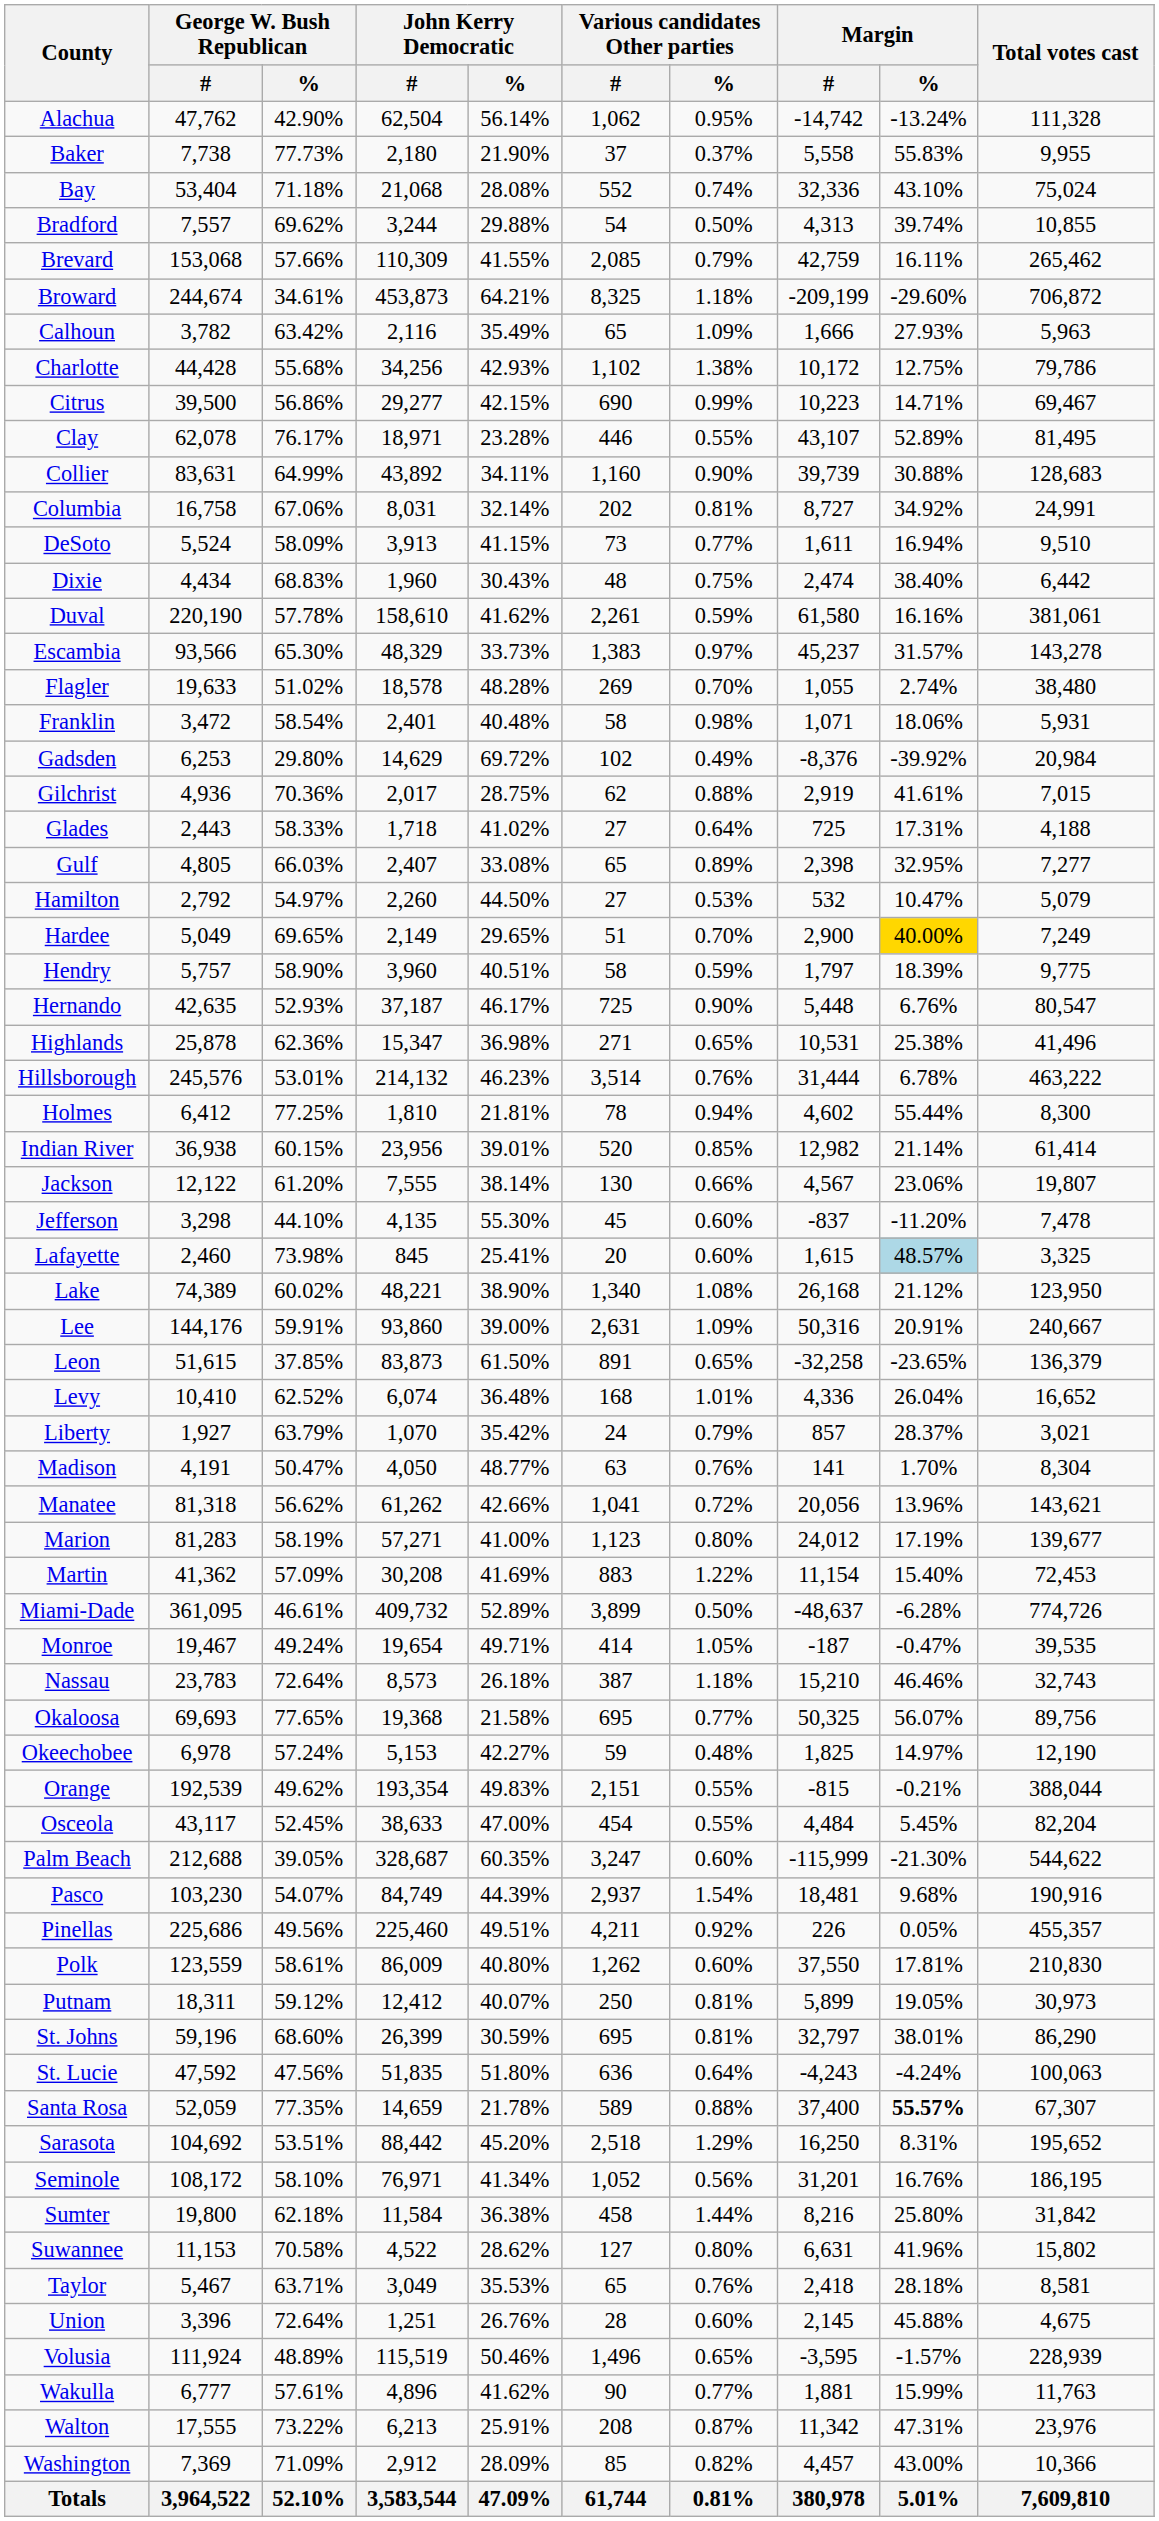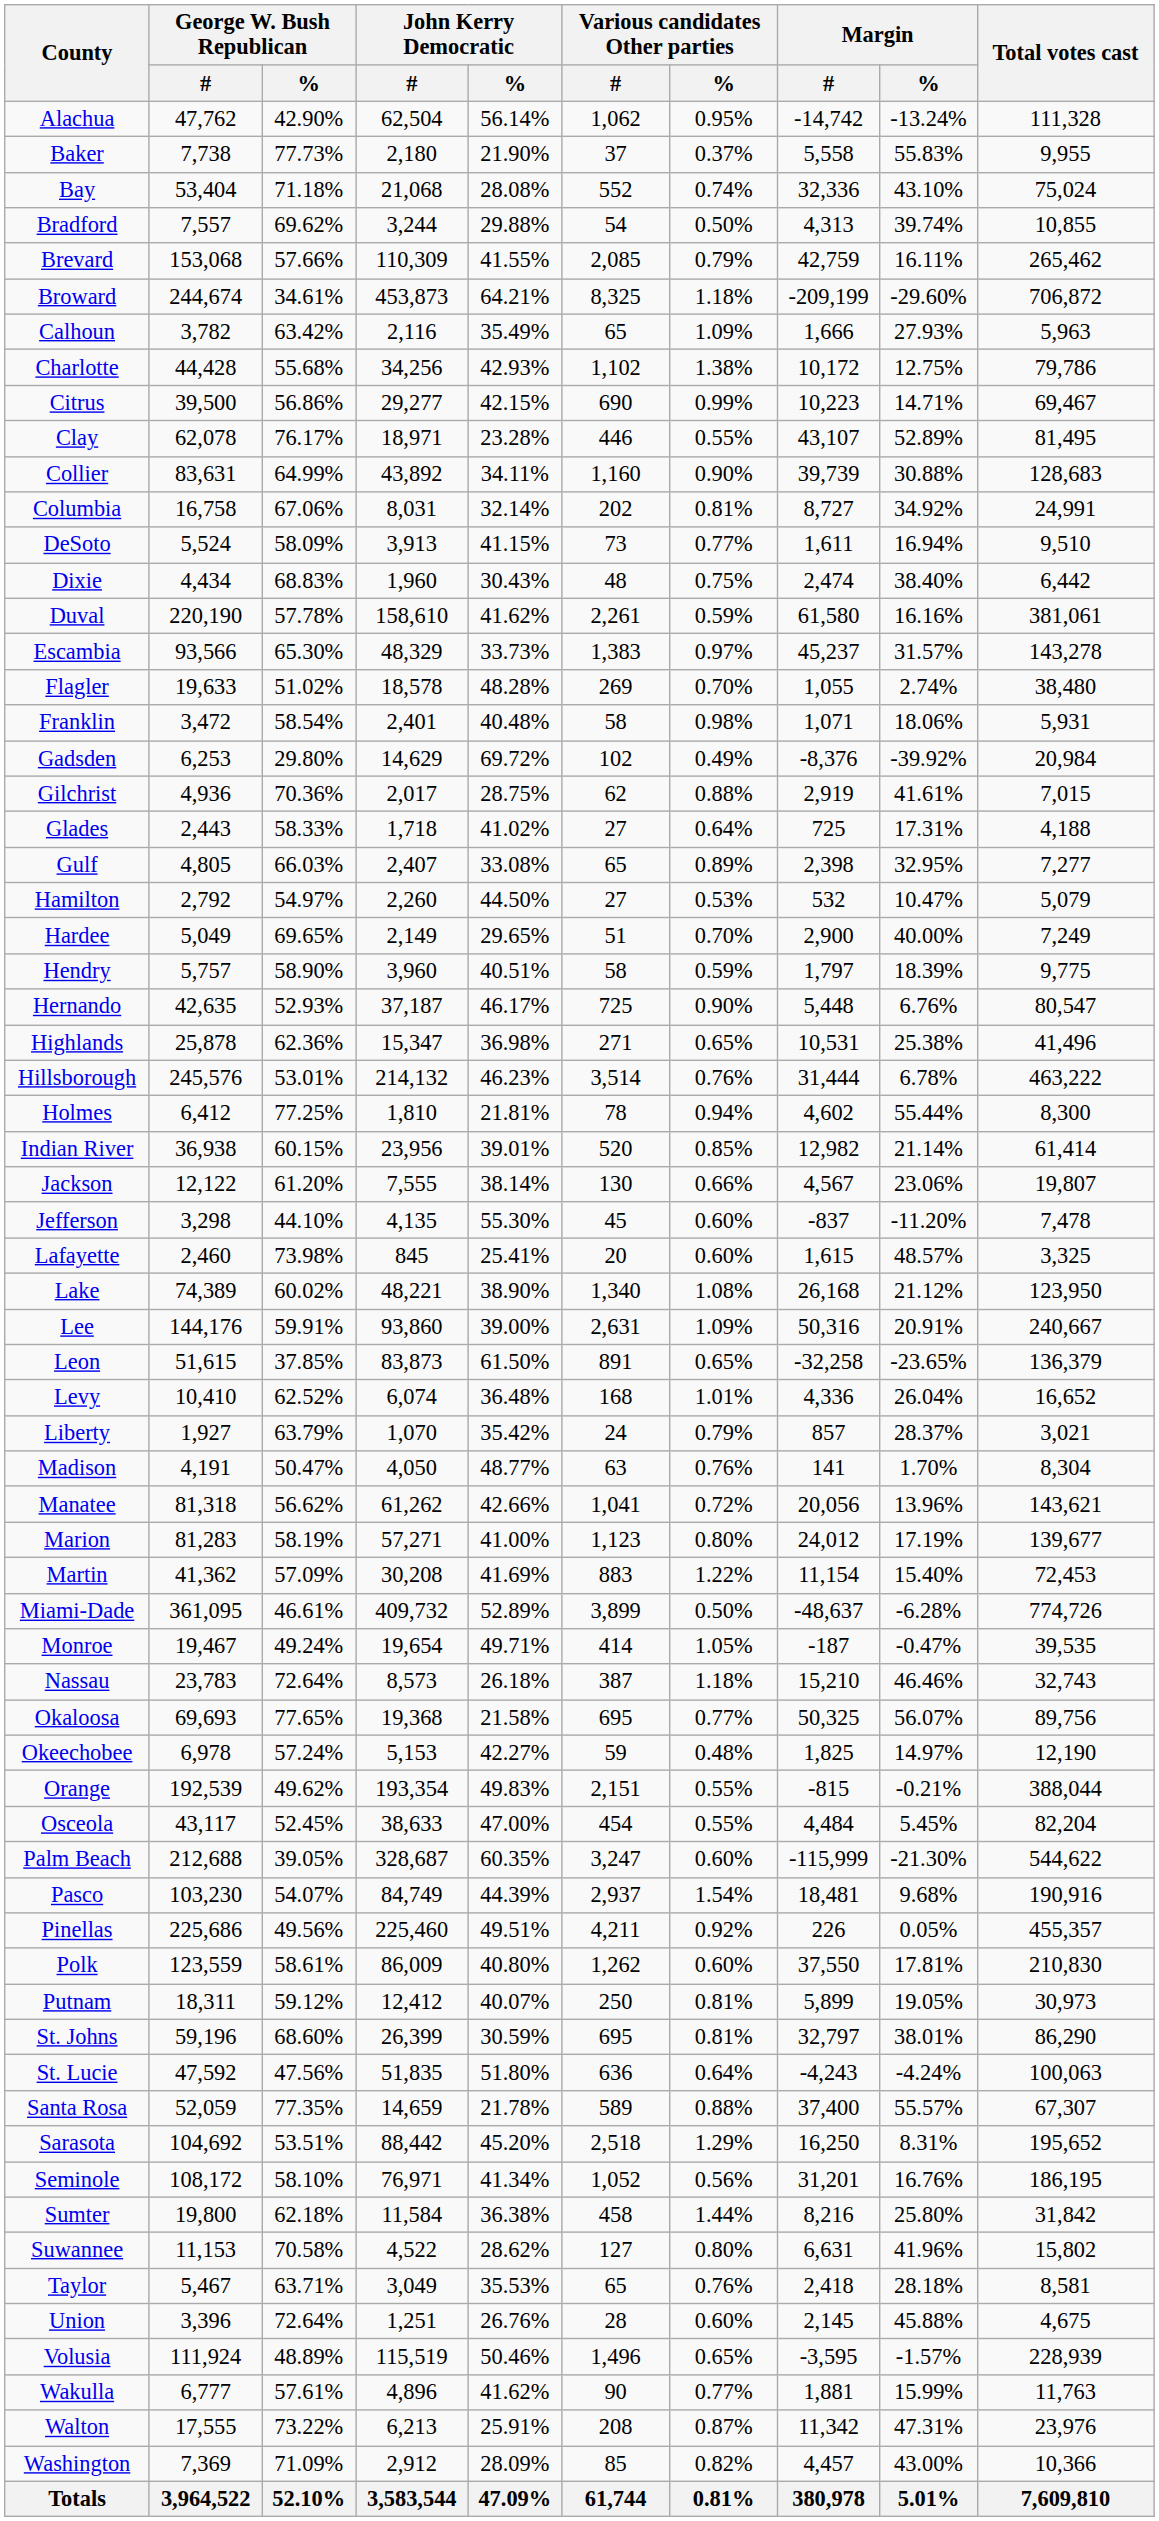(928, 935) gold background -> (928, 935) no background
(928, 1255) lightblue background -> (928, 1255) no background
(928, 2107) bold -> (928, 2107) normal
